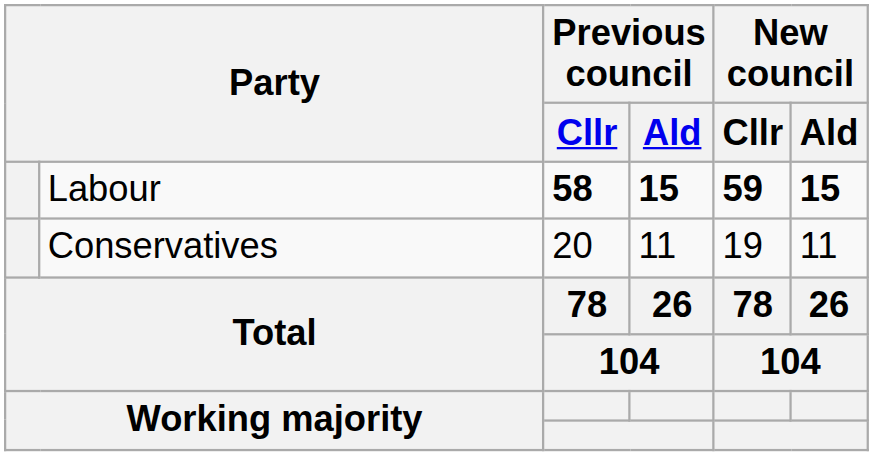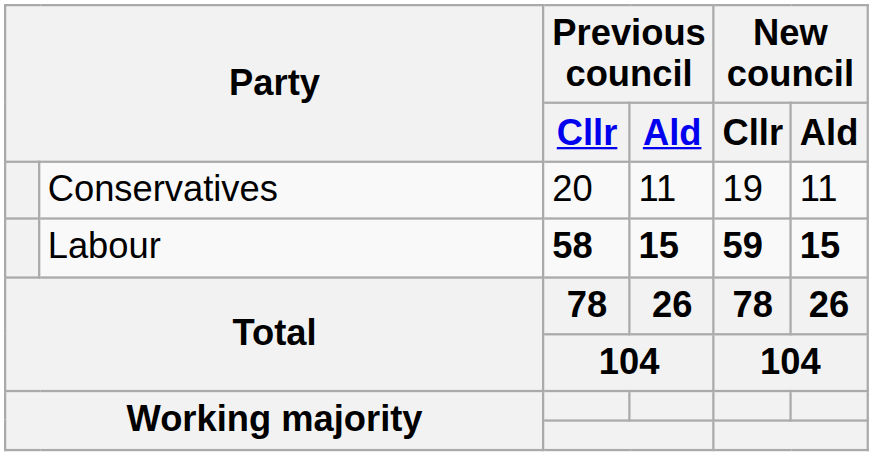rows swapped: (104, 189) <-> (163, 246)
